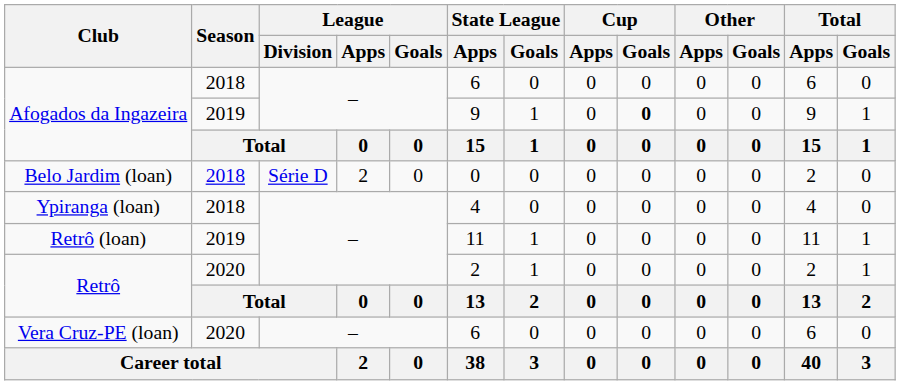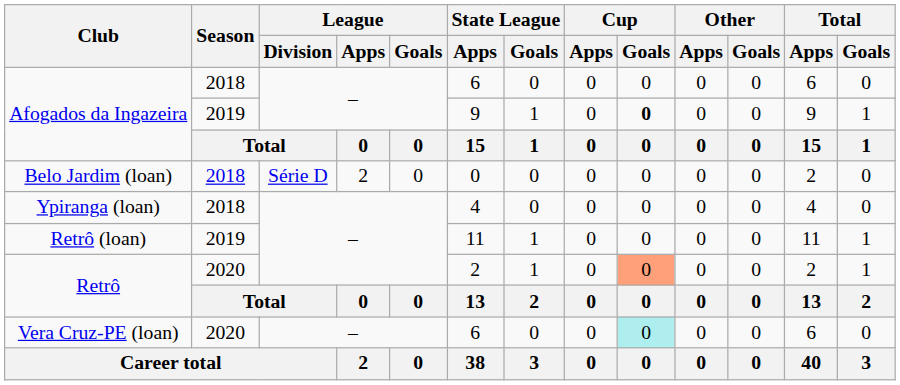(646, 269) no background -> (646, 269) lightsalmon background
(646, 332) no background -> (646, 332) paleturquoise background
